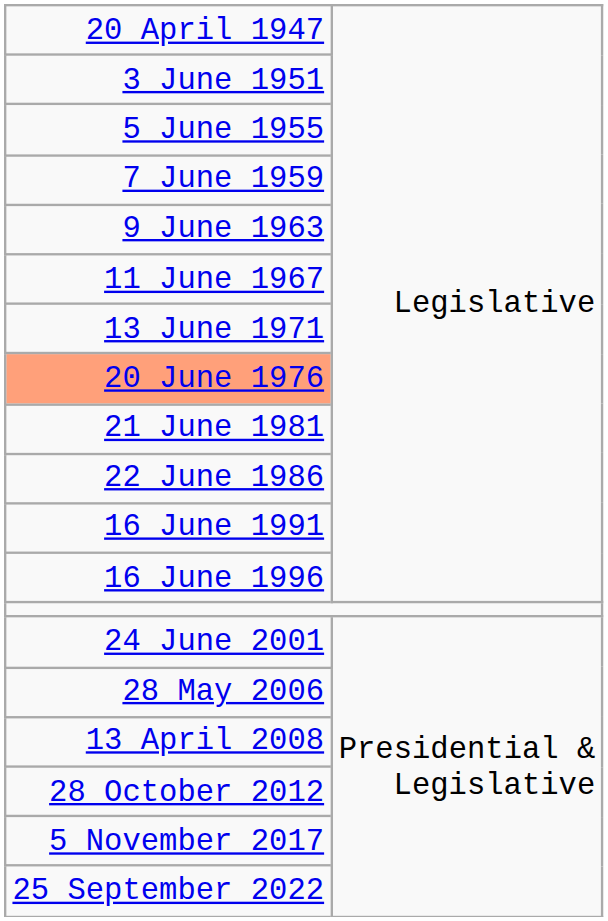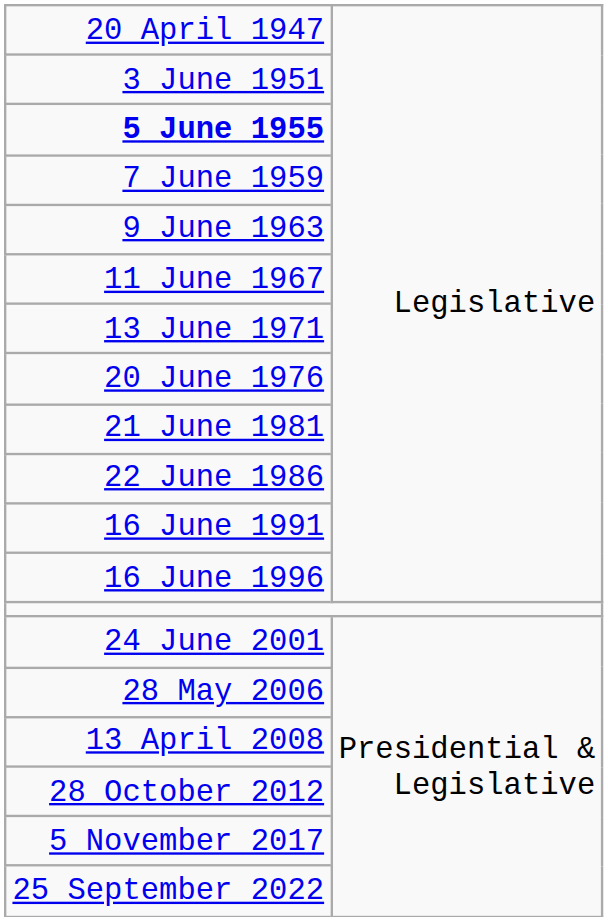(223, 130) normal -> (223, 130) bold
(214, 379) lightsalmon background -> (214, 379) no background
